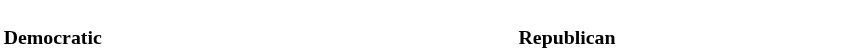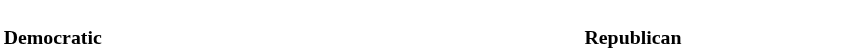columns swapped: (856, 10) <-> (567, 10)
